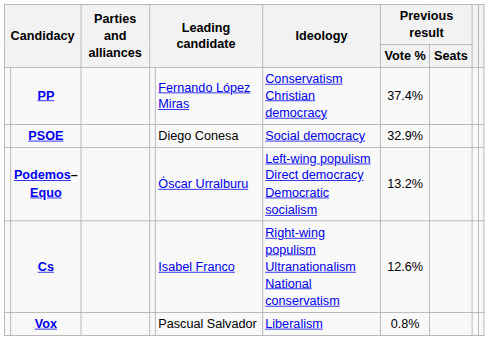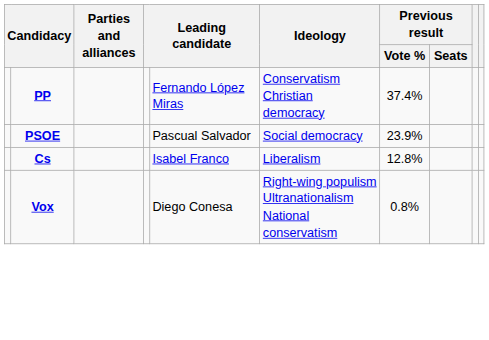(198, 135) Diego Conesa -> (202, 135) Pascual Salvador
(405, 135) 32.9% -> (405, 135) 23.9%
- row: (46, 184)
(311, 267) Right-wing populism Ultranationalism National conservatism -> (292, 158) Liberalism
(405, 267) 12.6% -> (405, 158) 12.8%
(207, 324) Pascual Salvador -> (192, 207) Diego Conesa
(294, 324) Liberalism -> (320, 207) Right-wing populism Ultranationalism National conservatism
